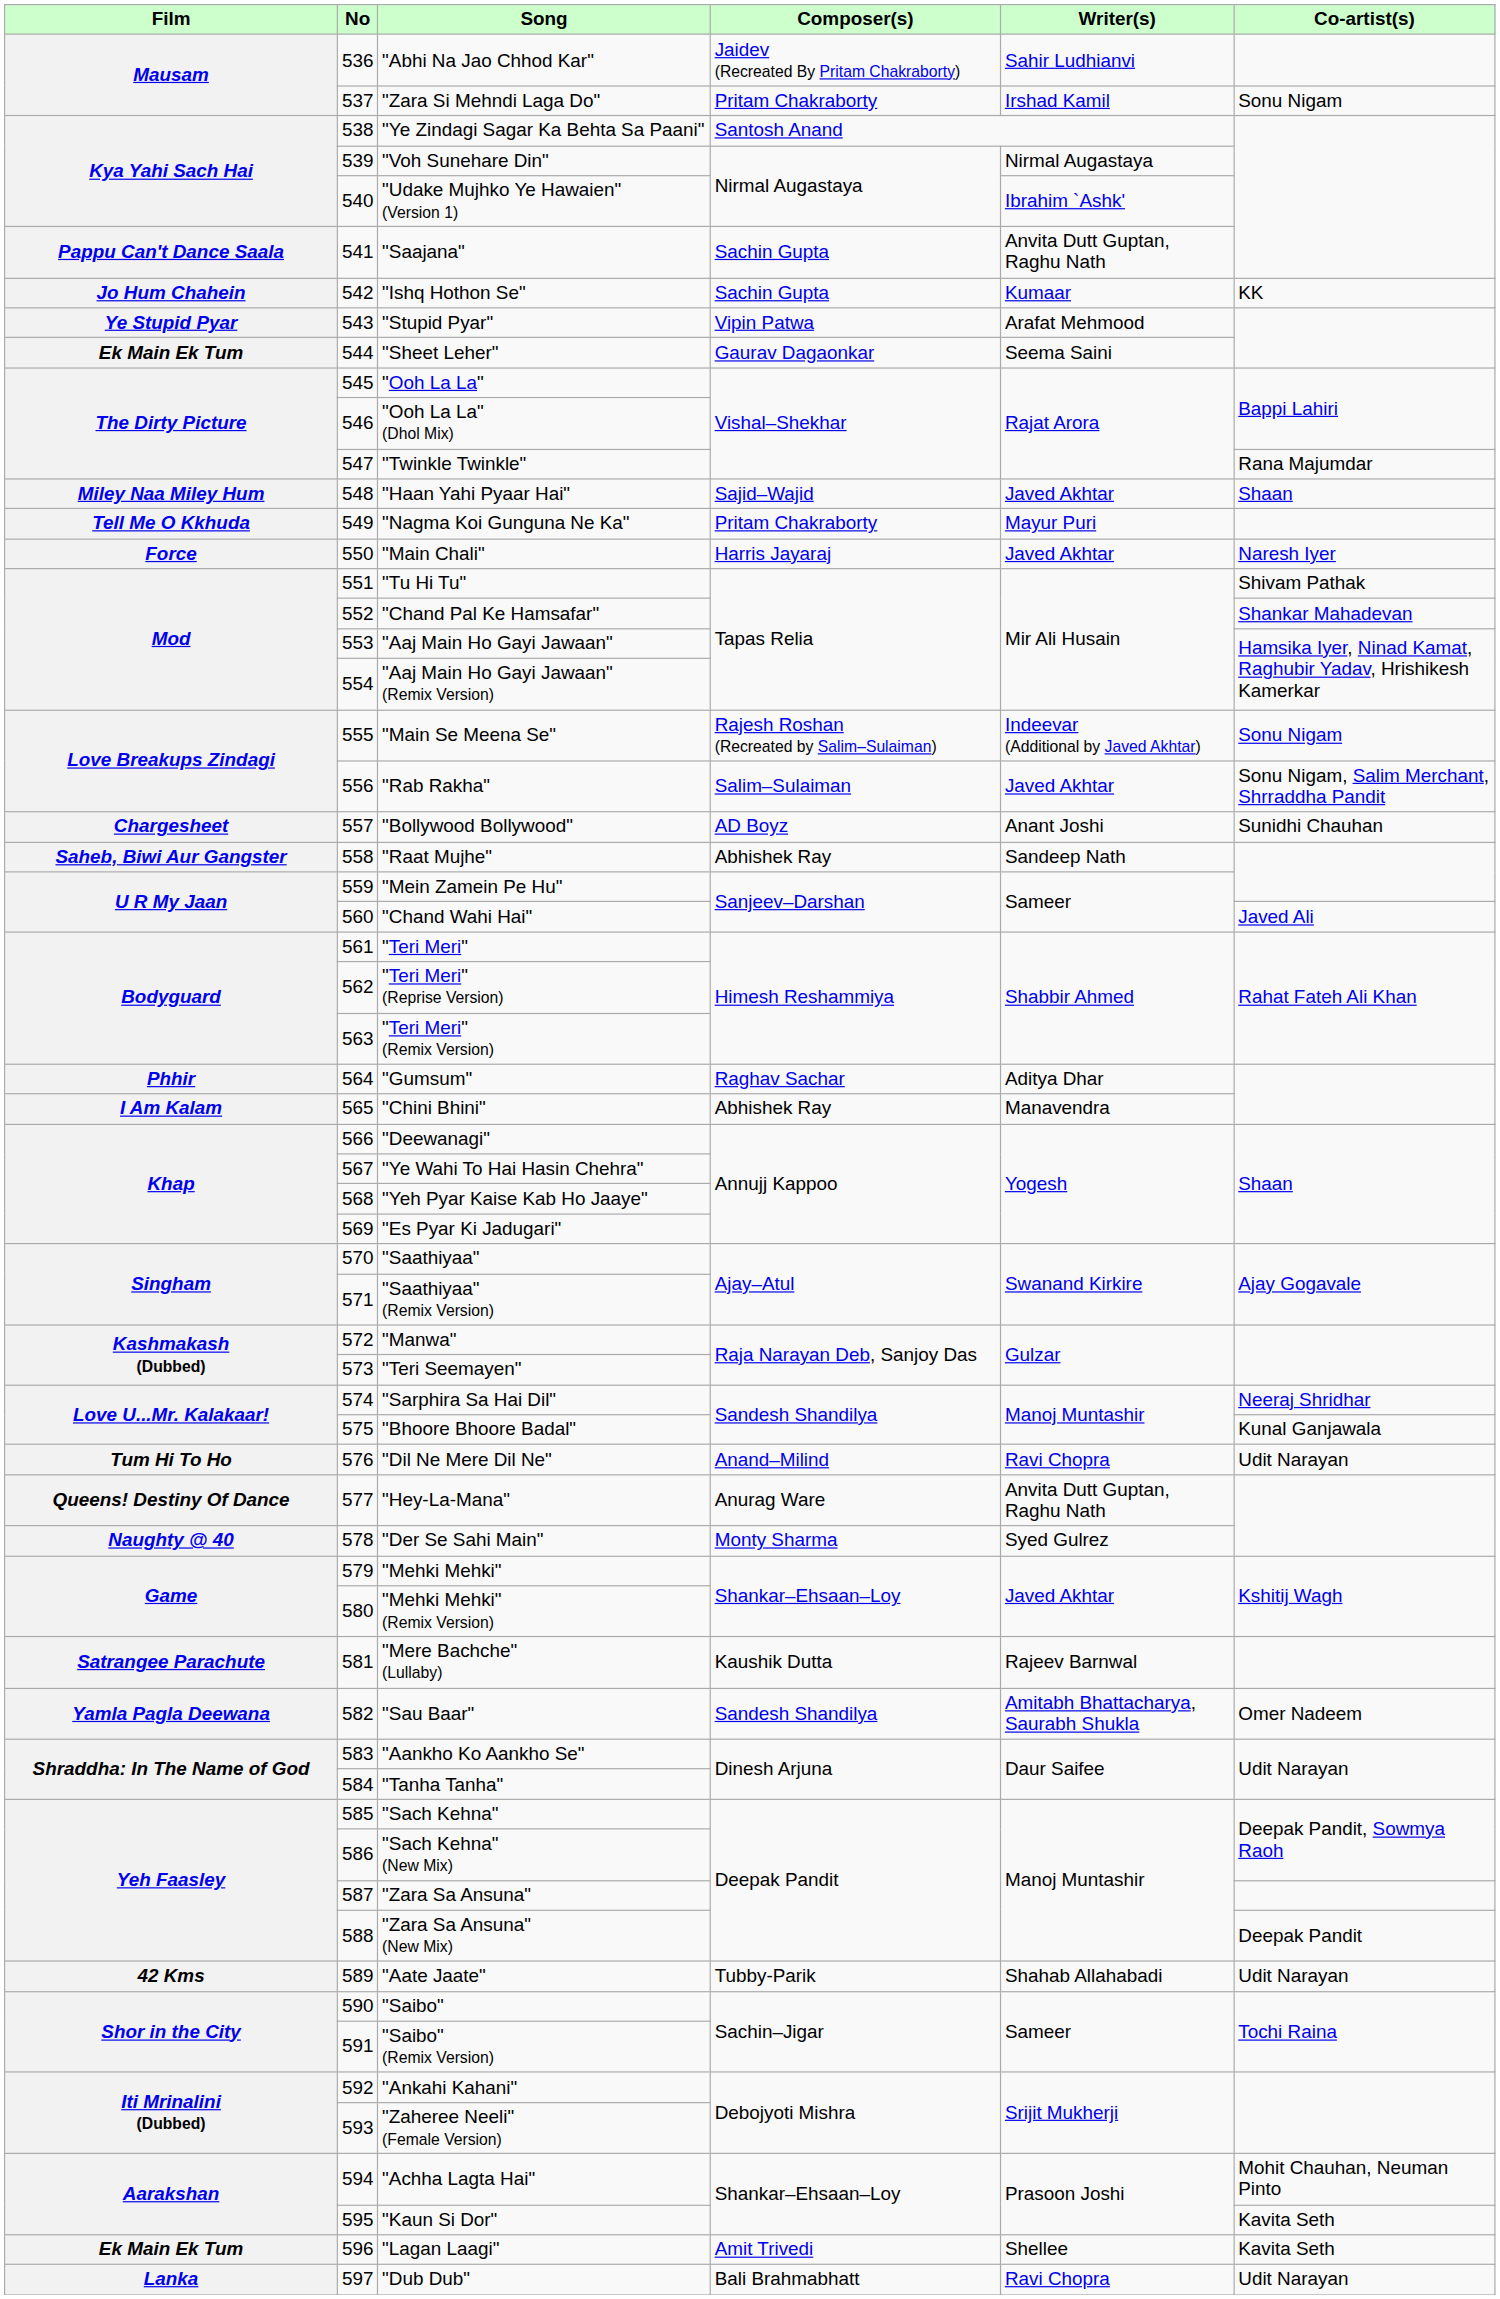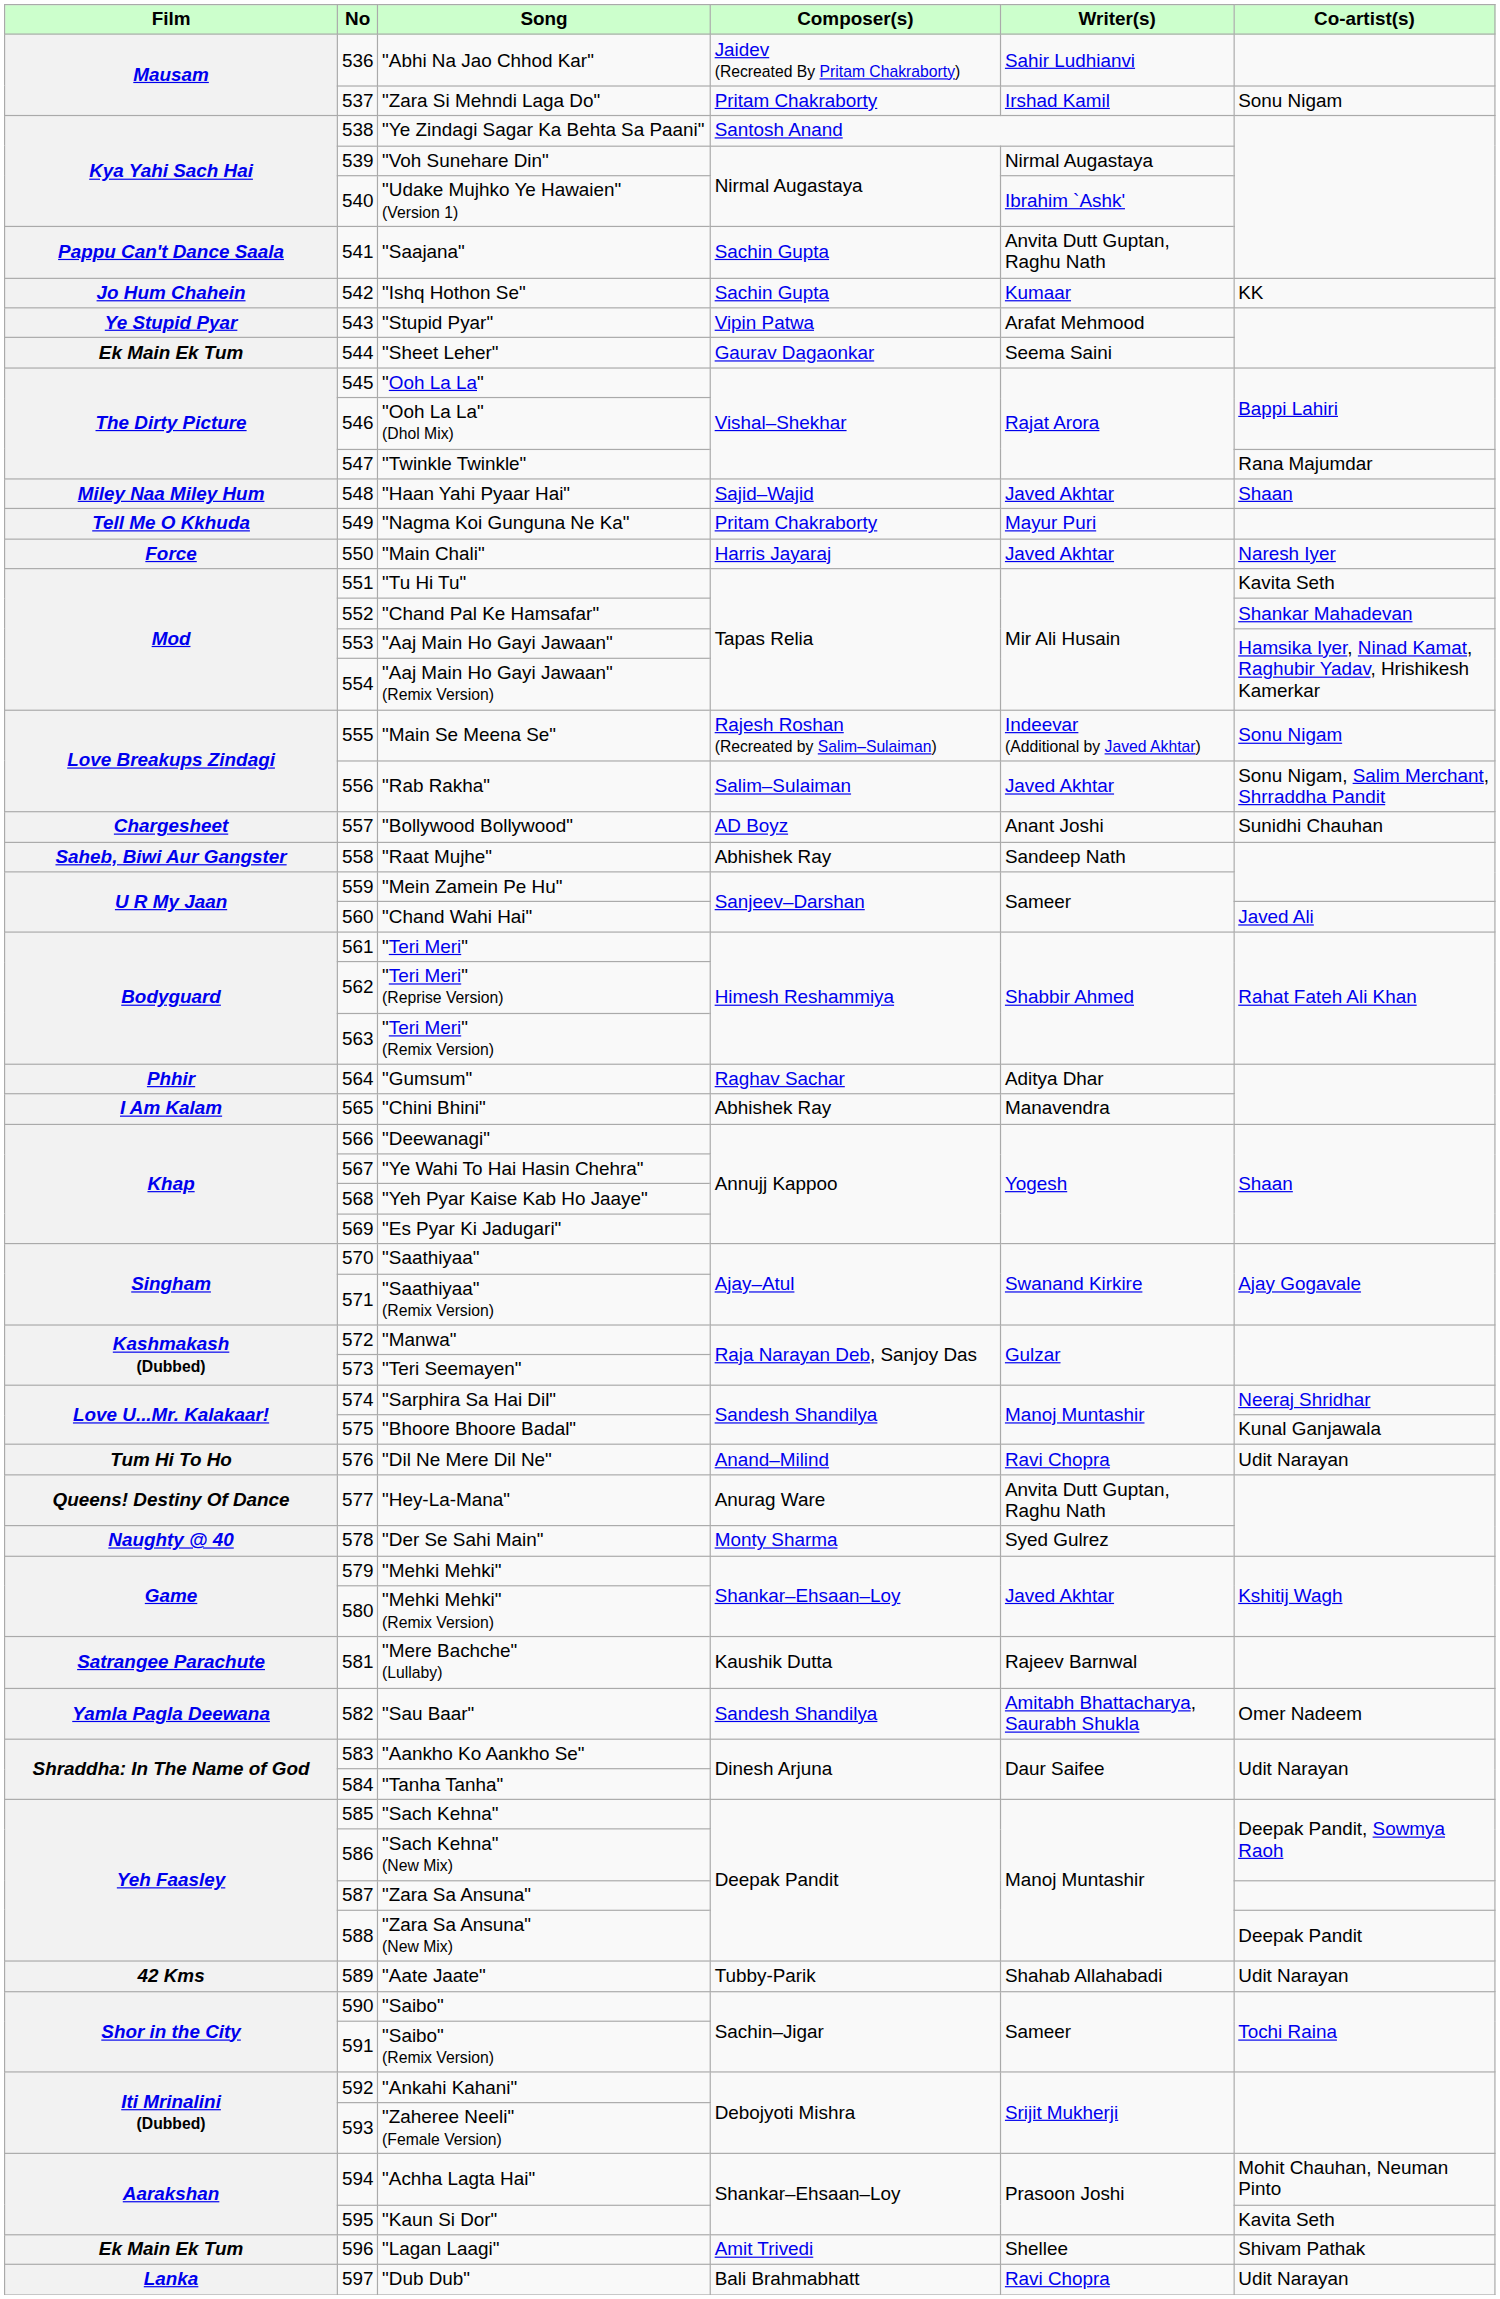(1302, 583) Shivam Pathak -> (1287, 583) Kavita Seth
(1287, 2249) Kavita Seth -> (1302, 2249) Shivam Pathak
